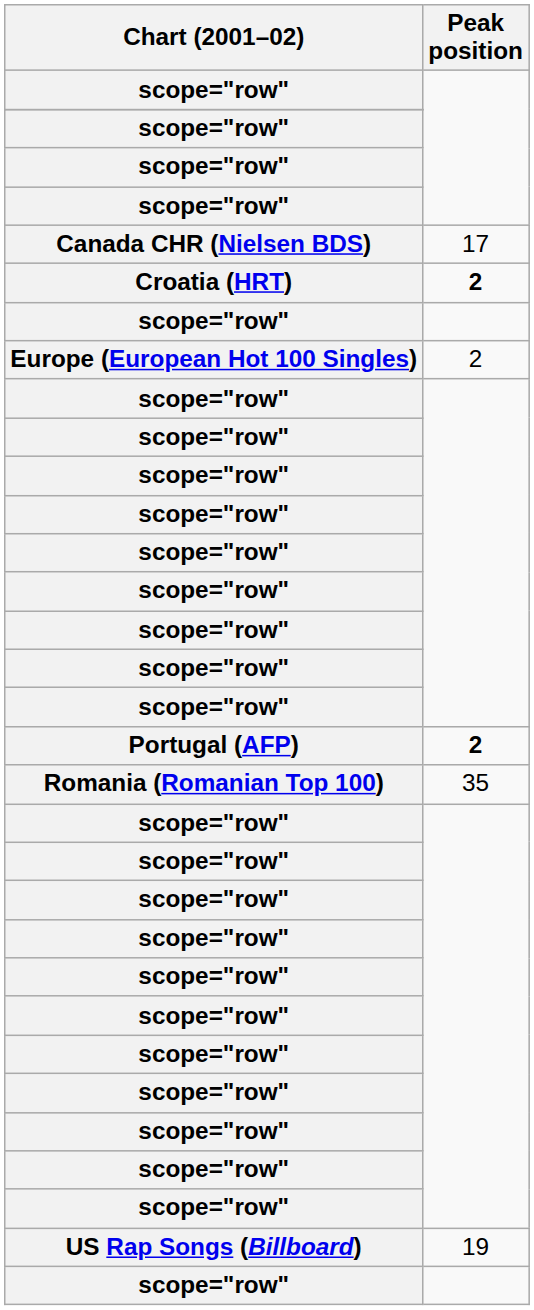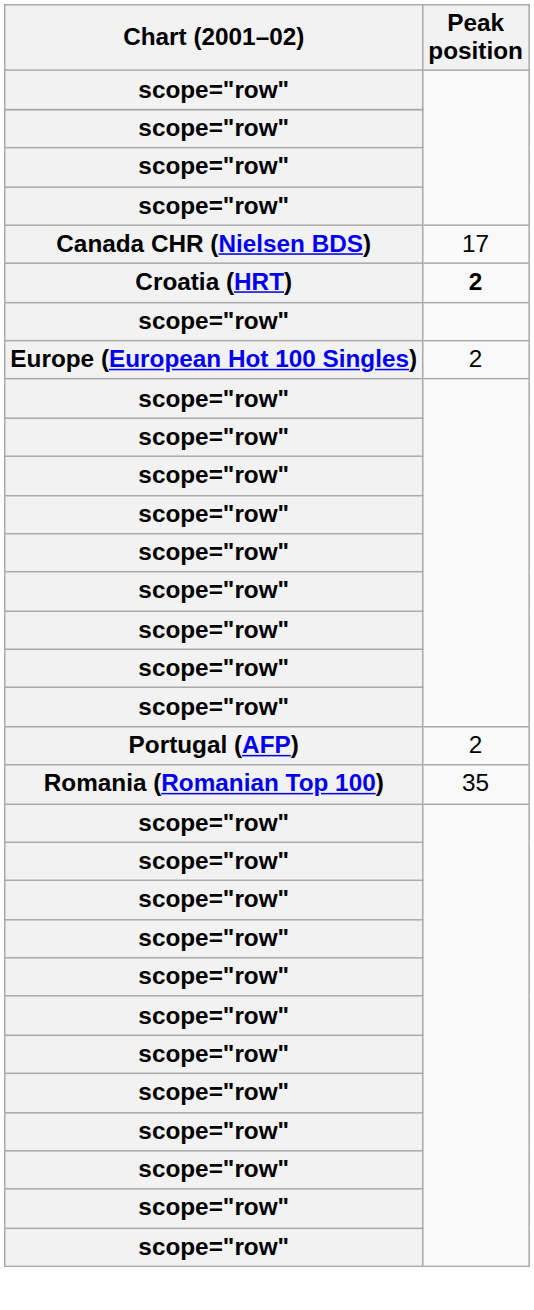(476, 745) bold -> (476, 745) normal
- row: (214, 1246)
